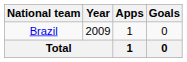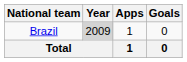(98, 31) no background -> (98, 31) lightgrey background
